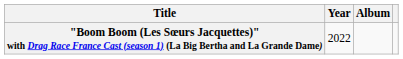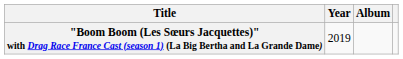(339, 38) 2022 -> (339, 38) 2019
